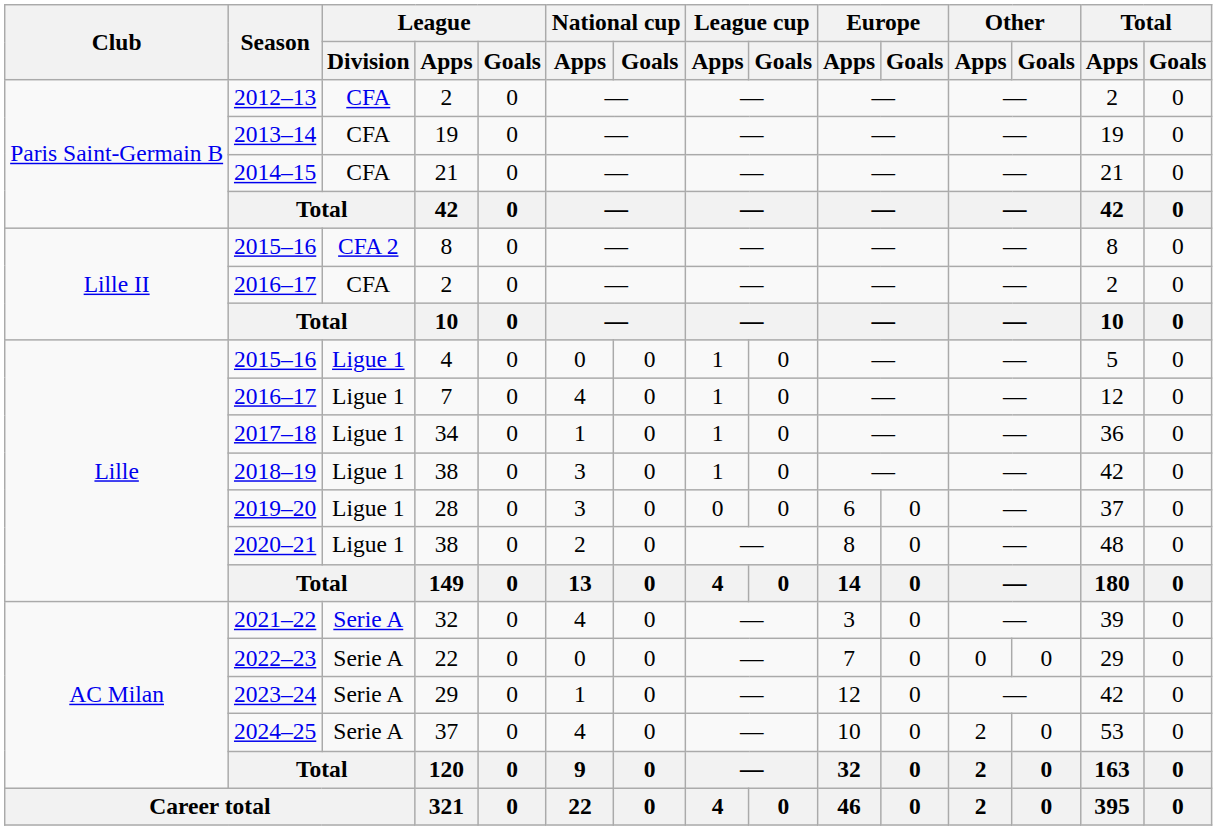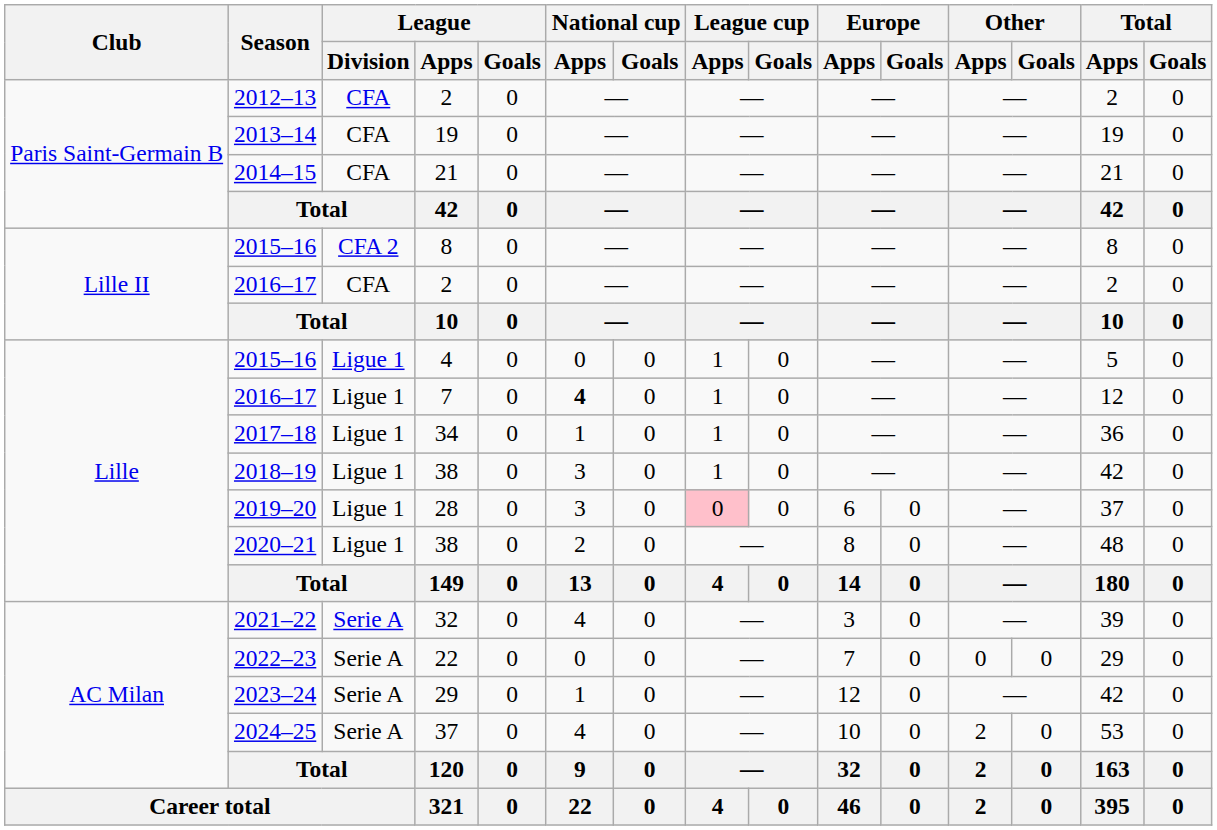(580, 396) normal -> (580, 396) bold
(718, 508) no background -> (718, 508) pink background
